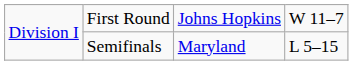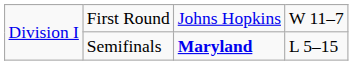(212, 45) normal -> (215, 45) bold
